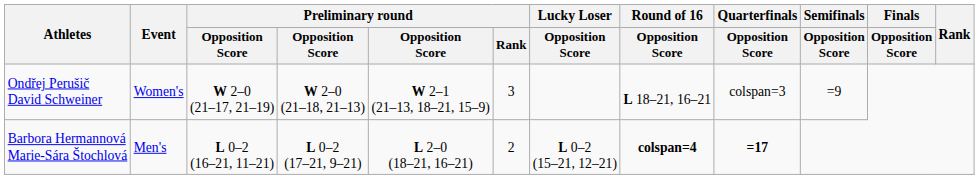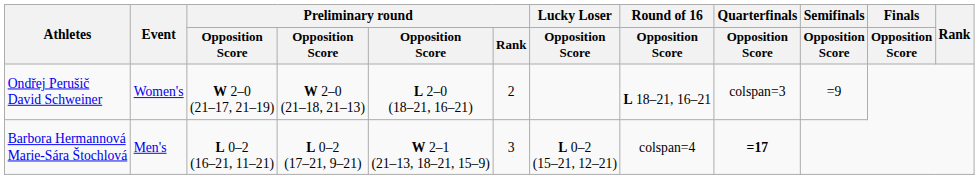(431, 100) W 2–1 (21–13, 18–21, 15–9) -> (431, 100) L 2–0 (18–21, 16–21)
(511, 92) 3 -> (511, 92) 2
(431, 155) L 2–0 (18–21, 16–21) -> (431, 155) W 2–1 (21–13, 18–21, 15–9)
(511, 147) 2 -> (511, 147) 3
(667, 147) bold -> (667, 147) normal
